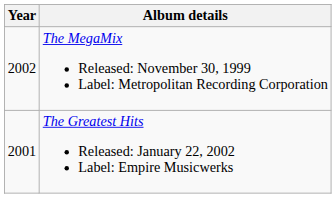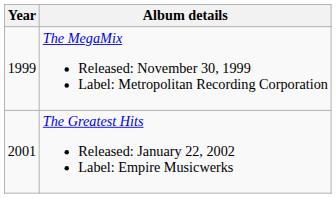(22, 68) 2002 -> (22, 68) 1999
